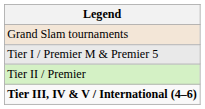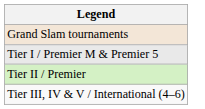(102, 94) bold -> (96, 94) normal
